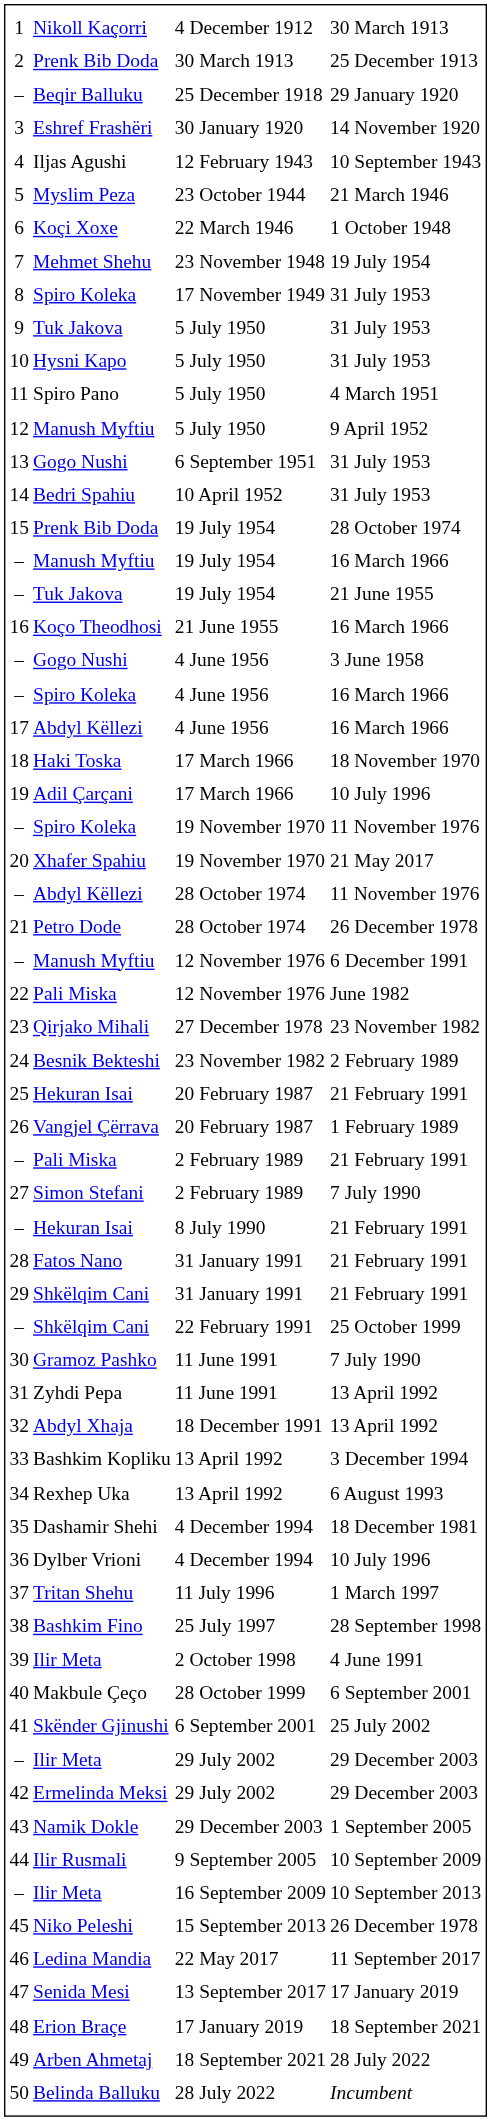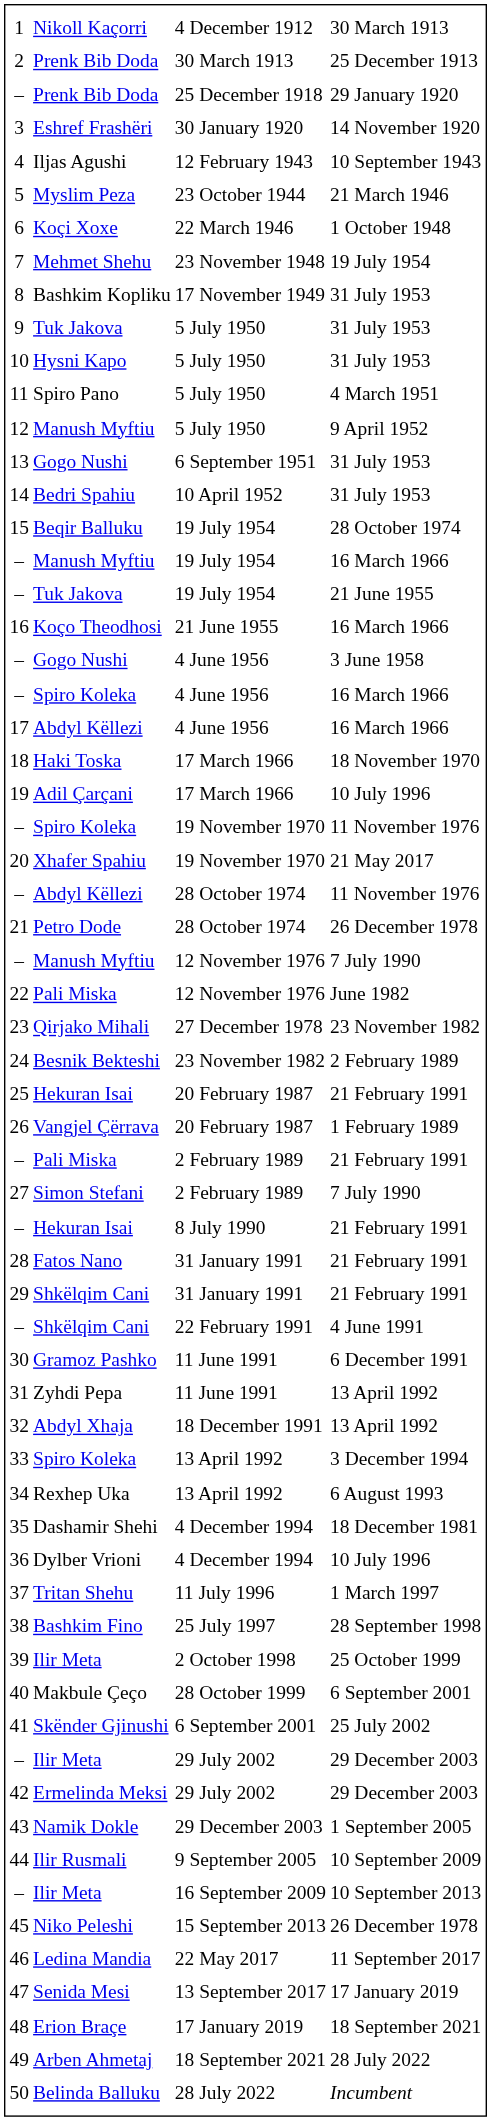(88, 94) Beqir Balluku -> (96, 94) Prenk Bib Doda
(85, 294) Spiro Koleka -> (102, 294) Bashkim Kopliku
(96, 527) Prenk Bib Doda -> (88, 527) Beqir Balluku
(399, 960) 6 December 1991 -> (375, 960) 7 July 1990
(395, 1326) 25 October 1999 -> (377, 1326) 4 June 1991
(375, 1359) 7 July 1990 -> (399, 1359) 6 December 1991
(102, 1459) Bashkim Kopliku -> (85, 1459) Spiro Koleka
(377, 1659) 4 June 1991 -> (395, 1659) 25 October 1999
